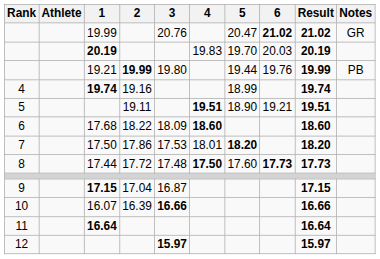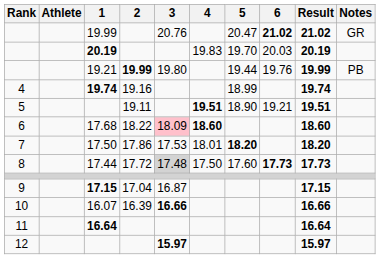(172, 126) no background -> (172, 126) pink background
(172, 164) no background -> (172, 164) lightgrey background
(207, 164) bold -> (207, 164) normal
